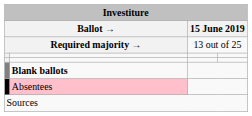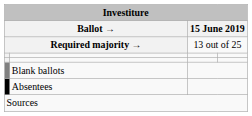(40, 70) bold -> (38, 70) normal
(32, 87) pink background -> (32, 87) no background
